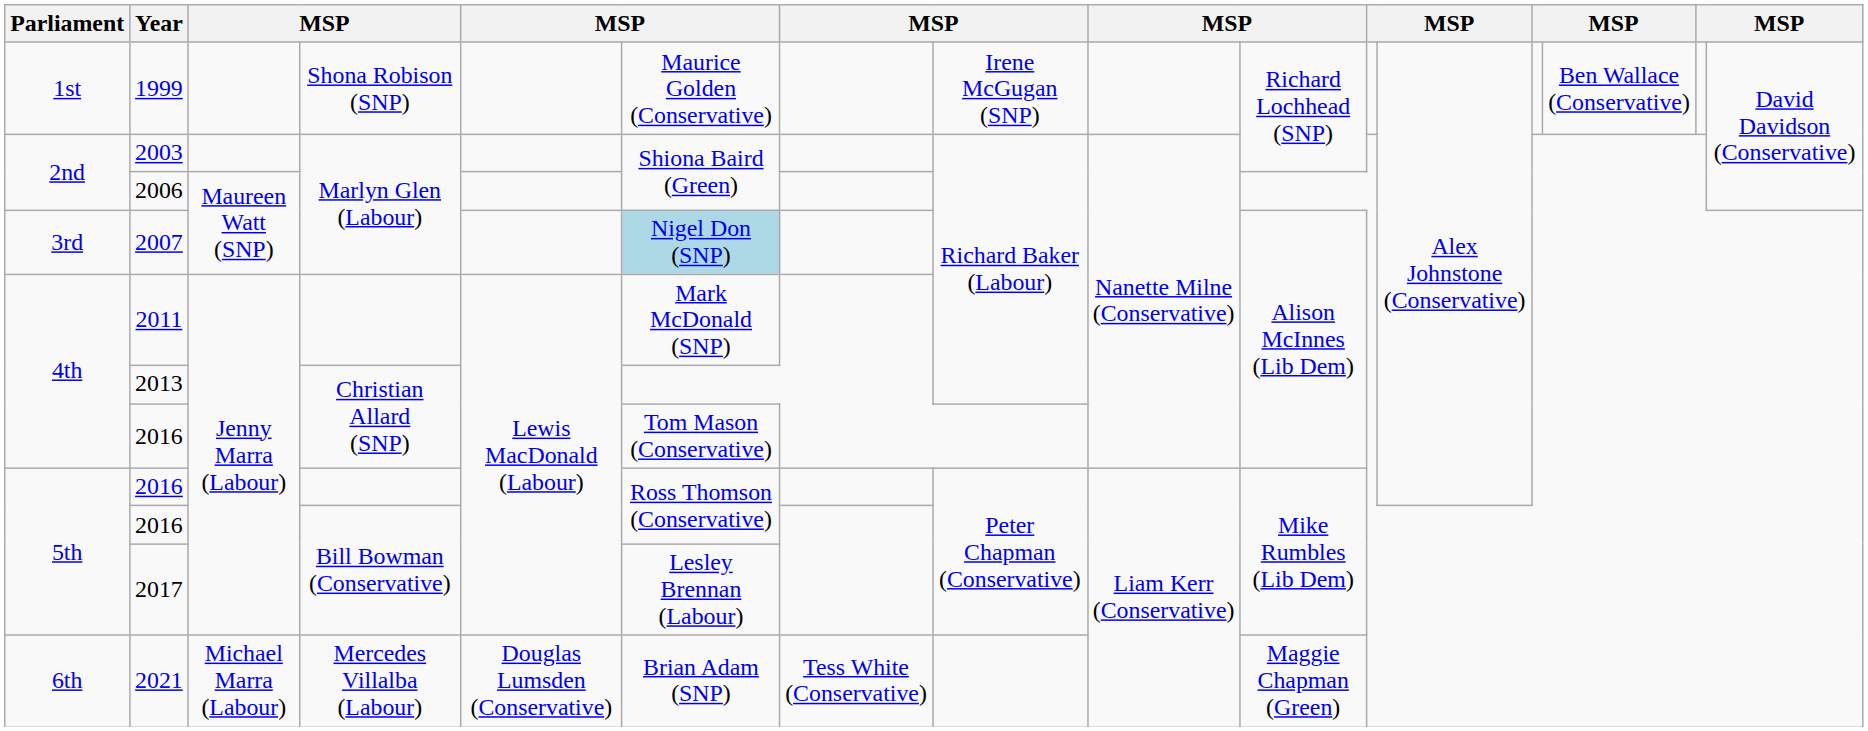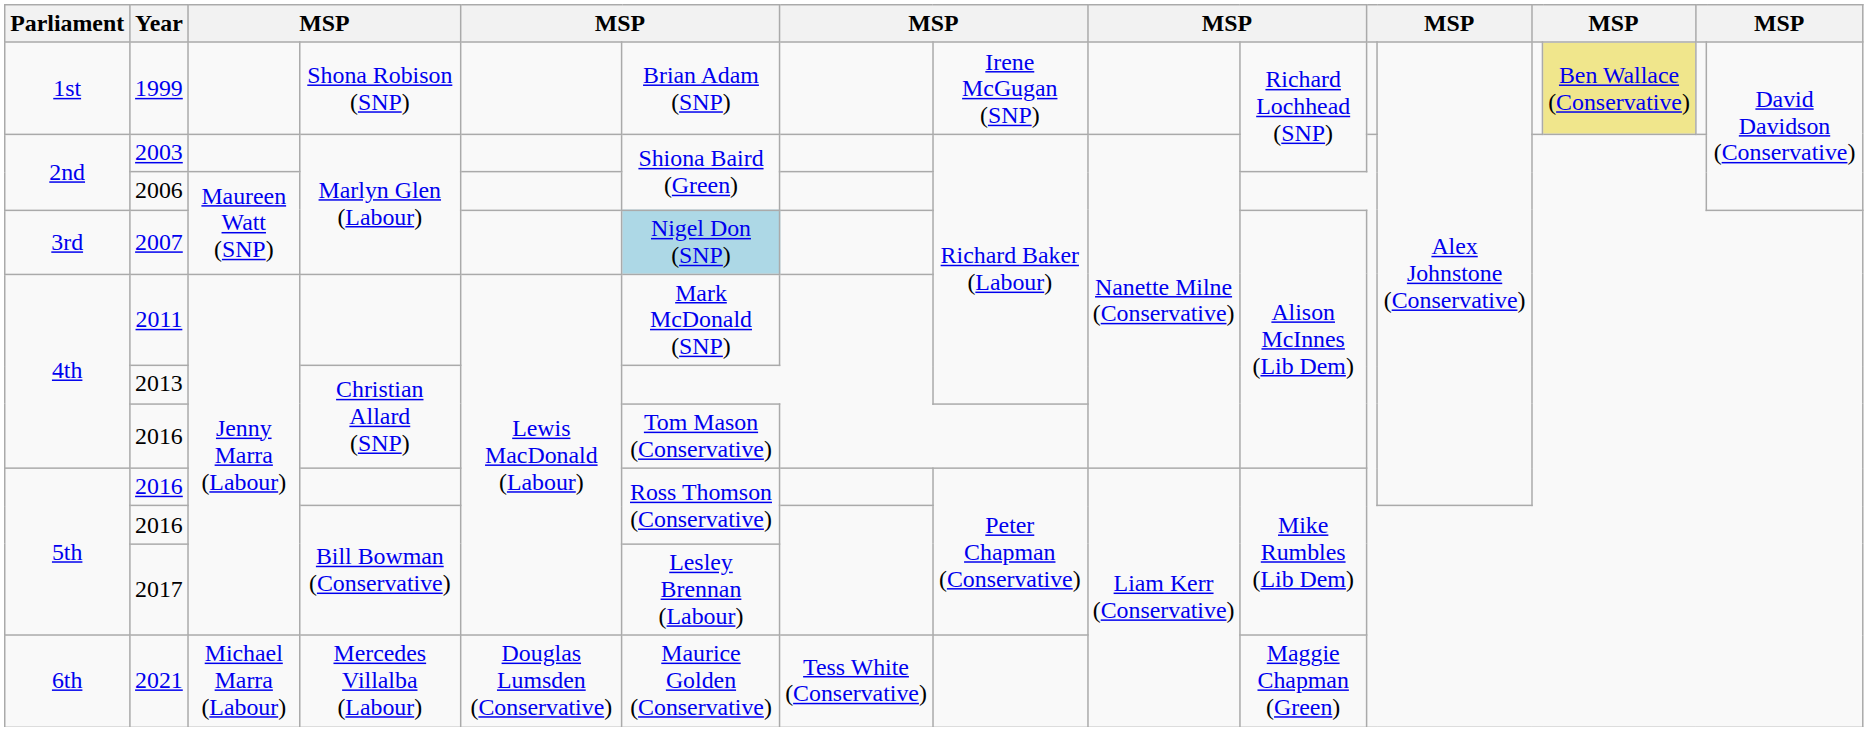(701, 88) Maurice Golden (Conservative) -> (701, 88) Brian Adam (SNP)
(1619, 88) no background -> (1619, 88) khaki background
(701, 680) Brian Adam (SNP) -> (701, 680) Maurice Golden (Conservative)
